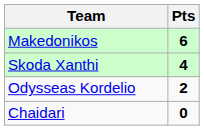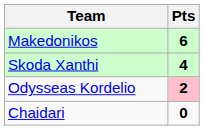(184, 88) no background -> (184, 88) pink background
